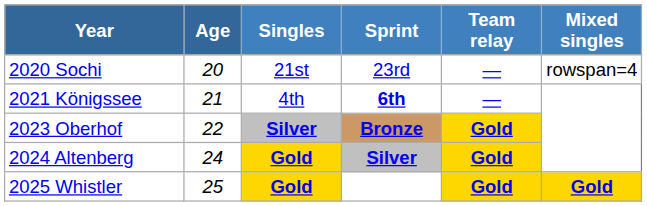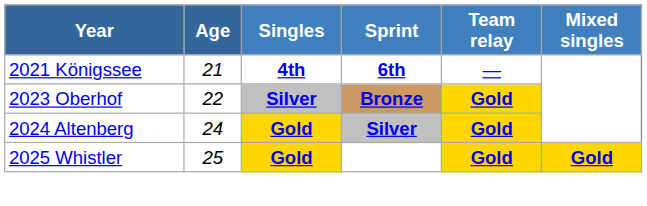- row: (55, 70)
(292, 99) normal -> (292, 70) bold
